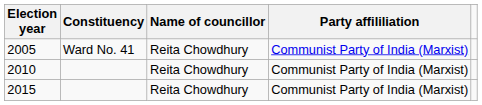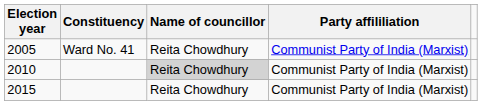(199, 69) no background -> (199, 69) lightgrey background
